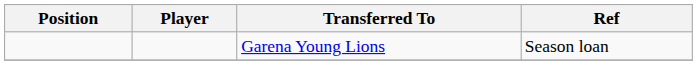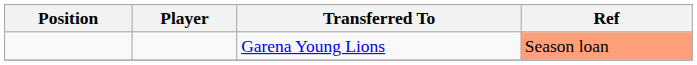(567, 45) no background -> (567, 45) lightsalmon background
